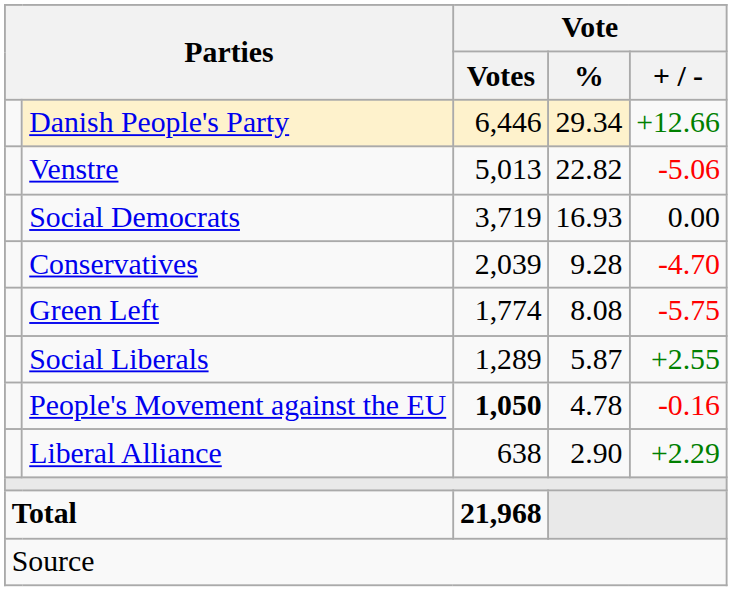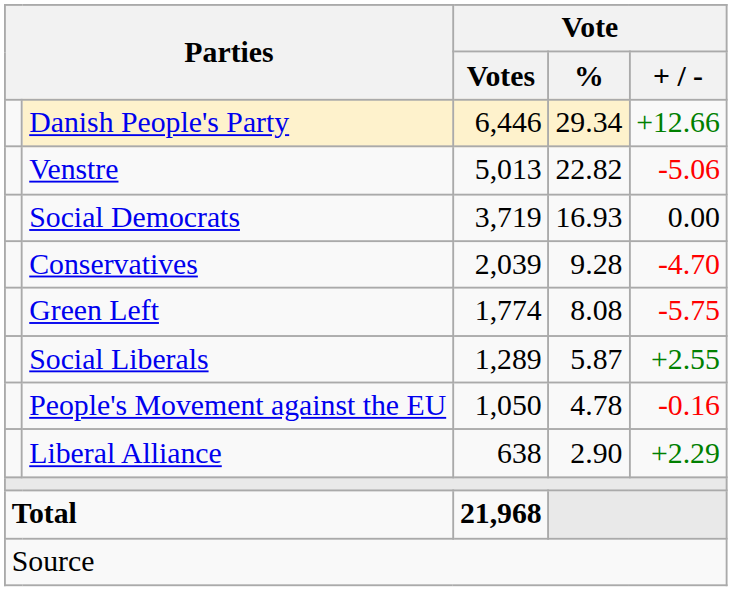(508, 405) bold -> (508, 405) normal
